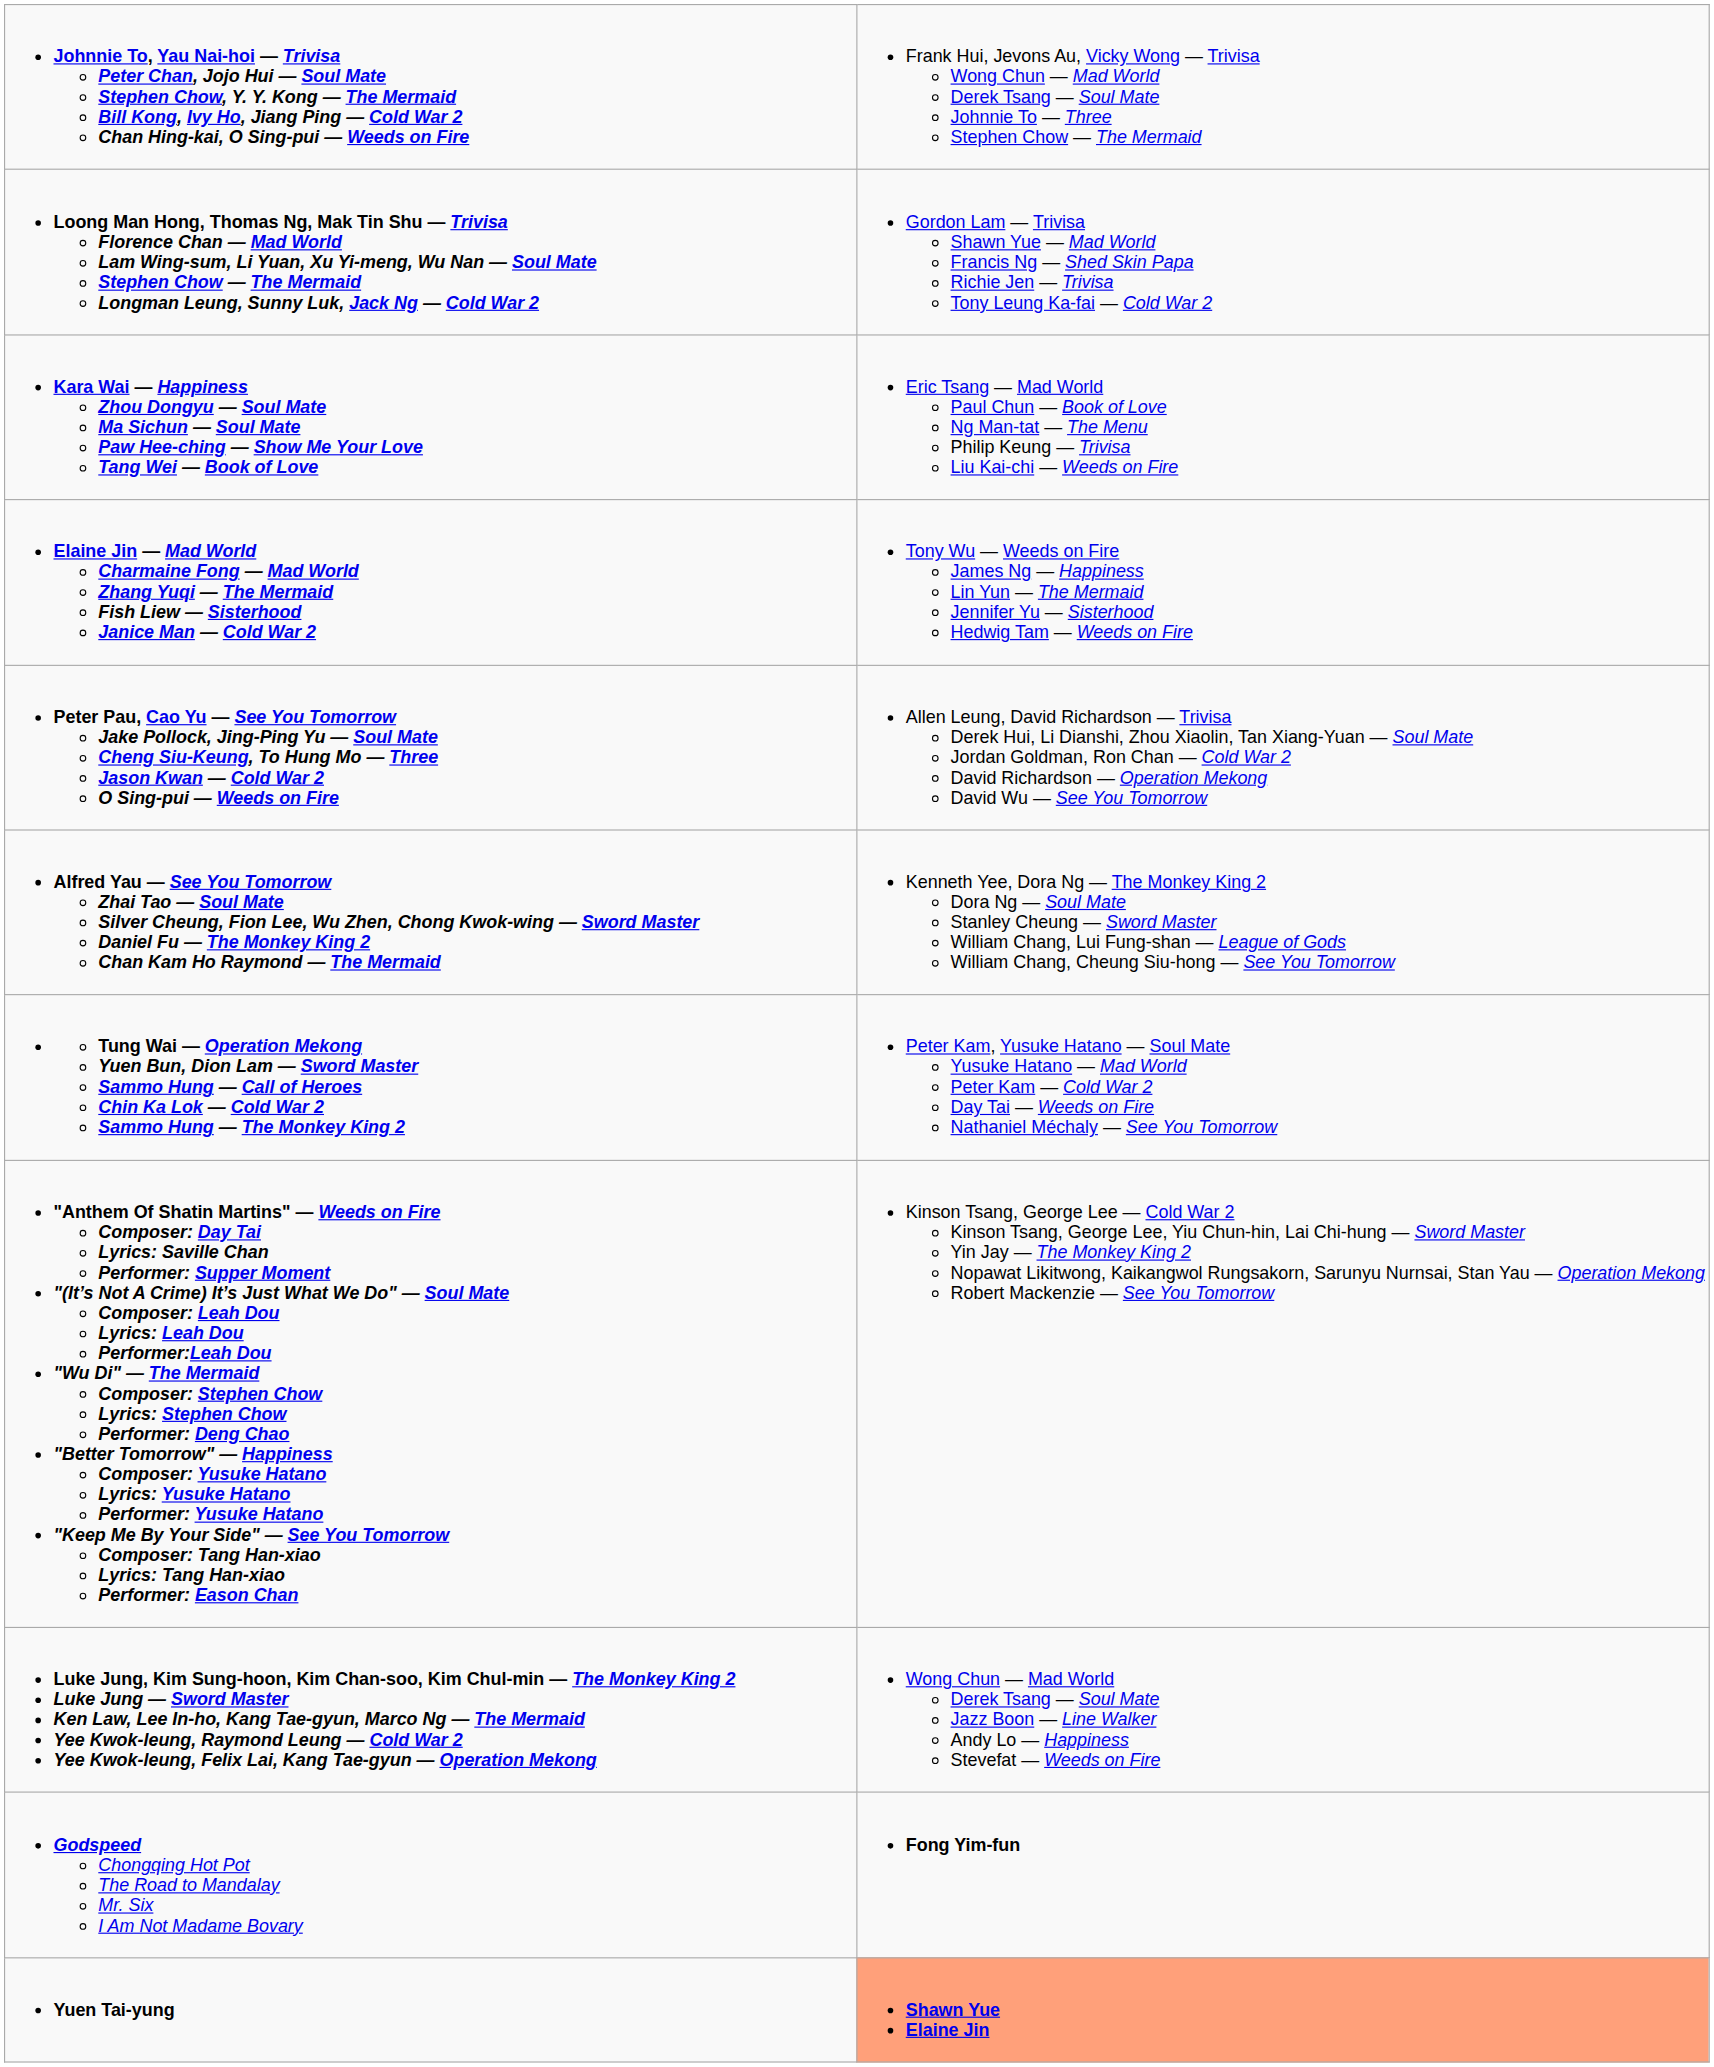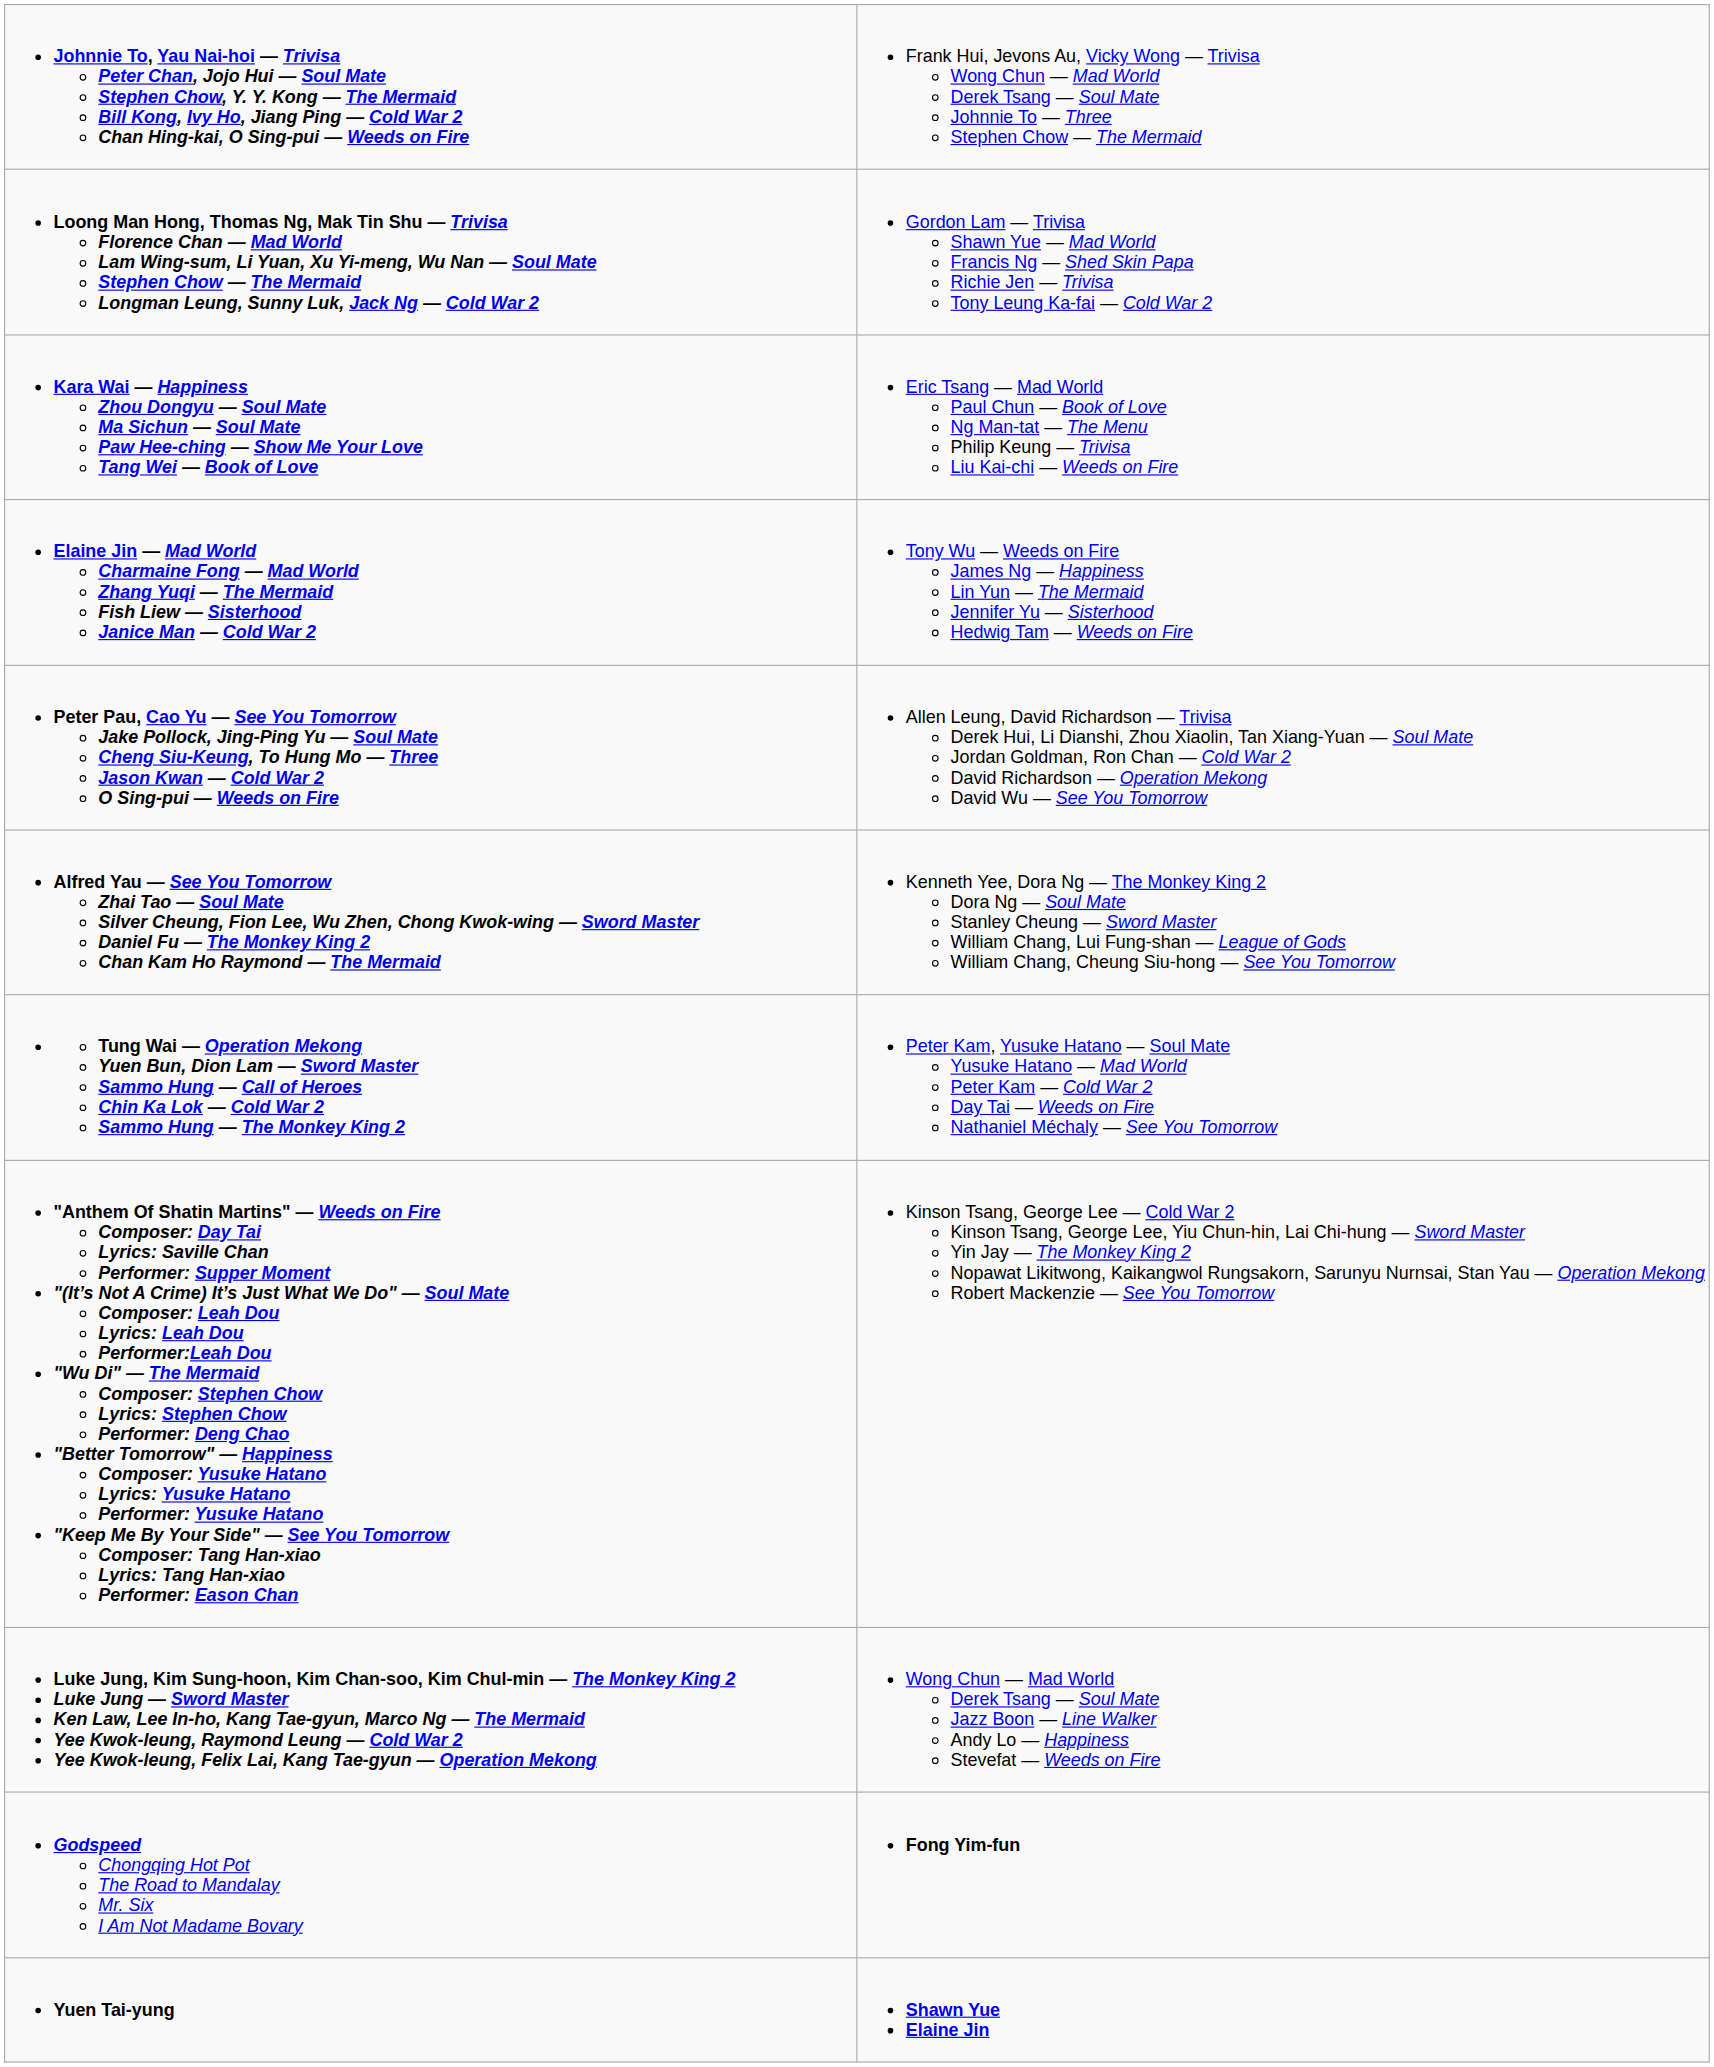(1283, 2020) lightsalmon background -> (1283, 2020) no background
